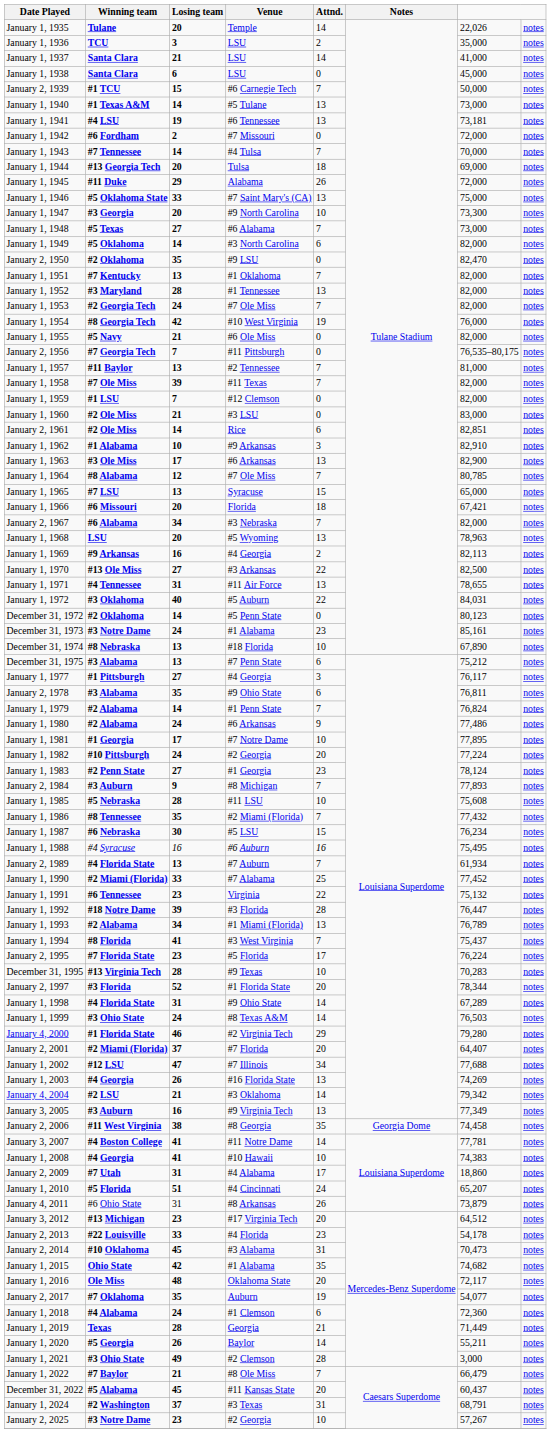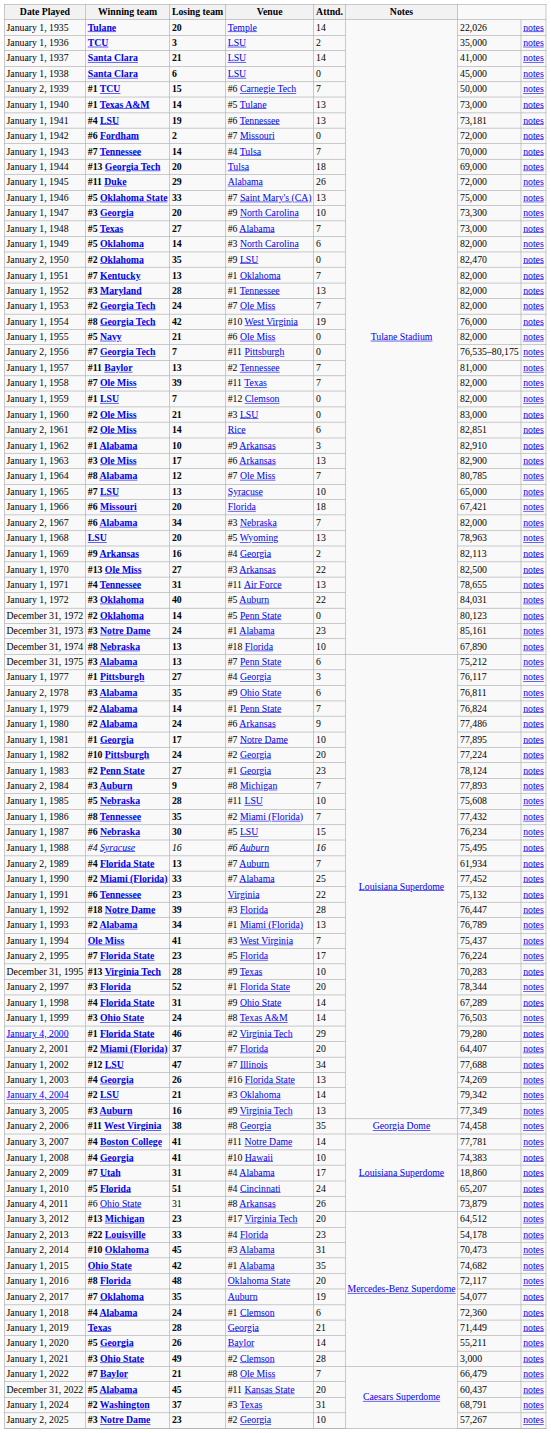(321, 492) 15 -> (321, 492) 10
(109, 940) #8 Florida -> (106, 940) Ole Miss
(106, 1281) Ole Miss -> (109, 1281) #8 Florida
